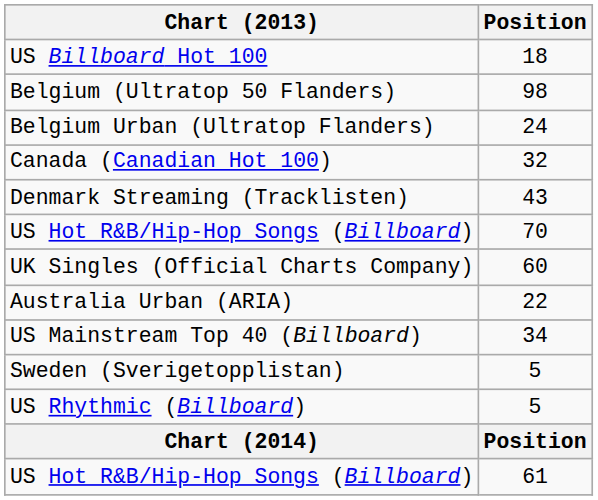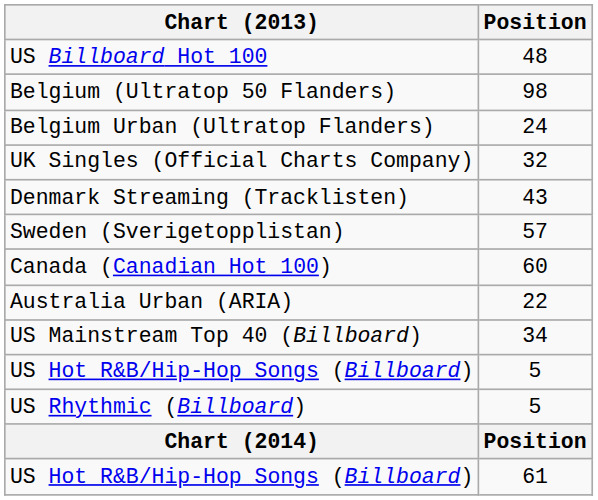(535, 57) 18 -> (535, 57) 48
(171, 162) Canada (Canadian Hot 100) -> (242, 162) UK Singles (Official Charts Company)
(242, 232) US Hot R&B/Hip-Hop Songs (Billboard) -> (177, 232) Sweden (Sverigetopplistan)
(535, 232) 70 -> (535, 232) 57
(242, 267) UK Singles (Official Charts Company) -> (171, 267) Canada (Canadian Hot 100)
(177, 372) Sweden (Sverigetopplistan) -> (242, 372) US Hot R&B/Hip-Hop Songs (Billboard)
